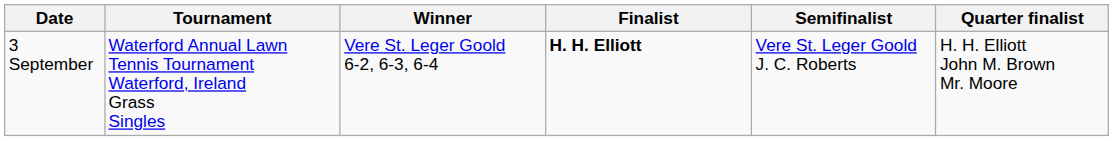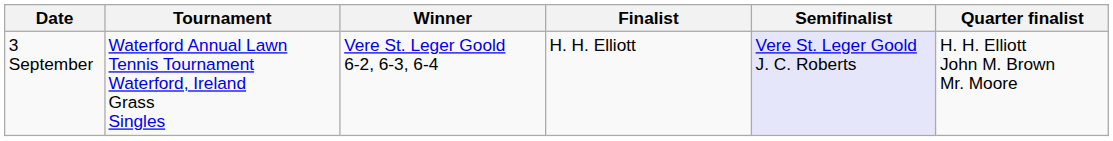(596, 45) bold -> (593, 45) normal
(836, 55) no background -> (836, 55) lavender background
